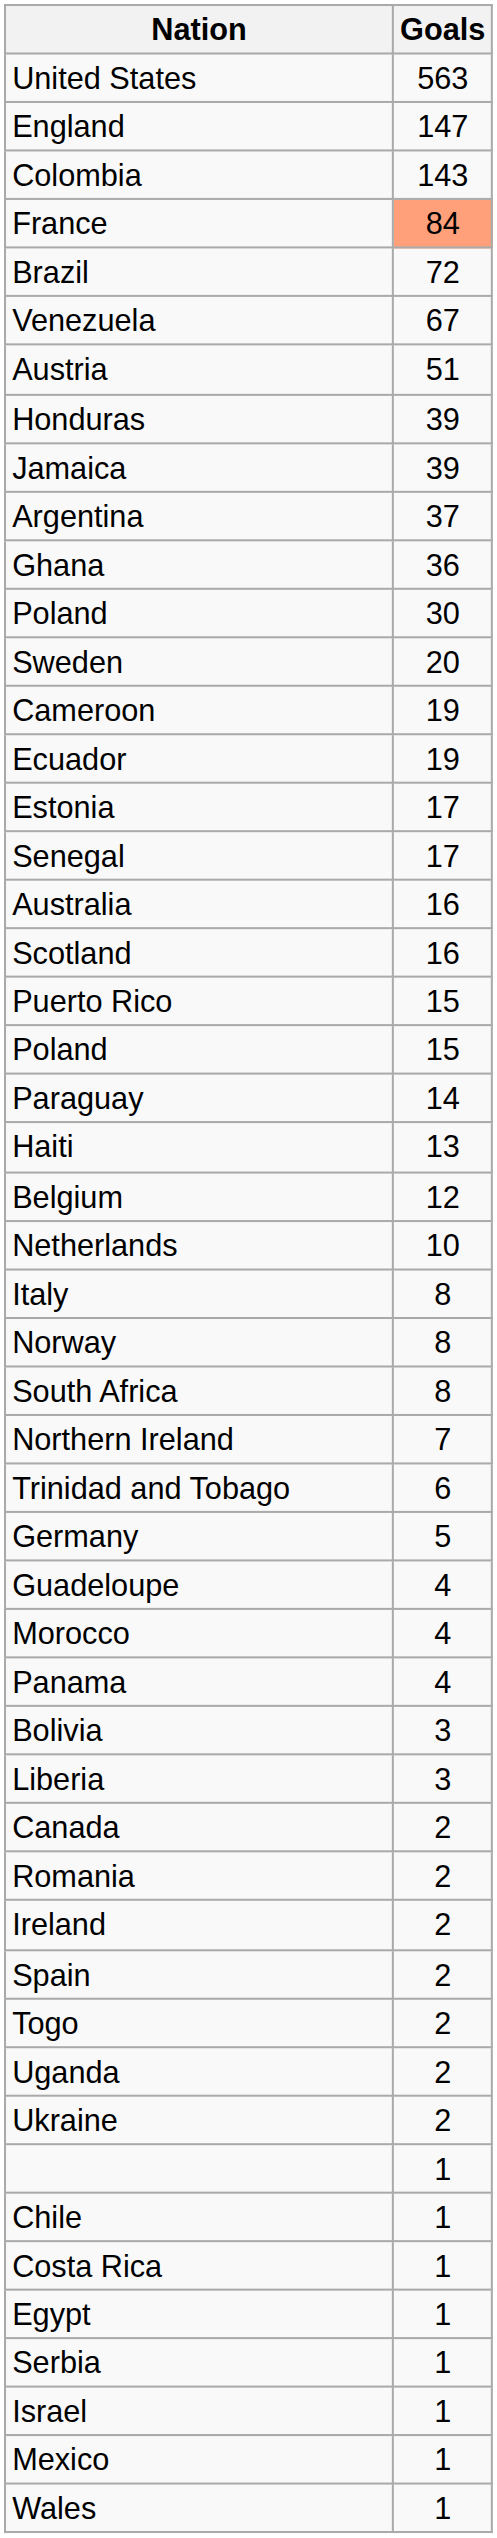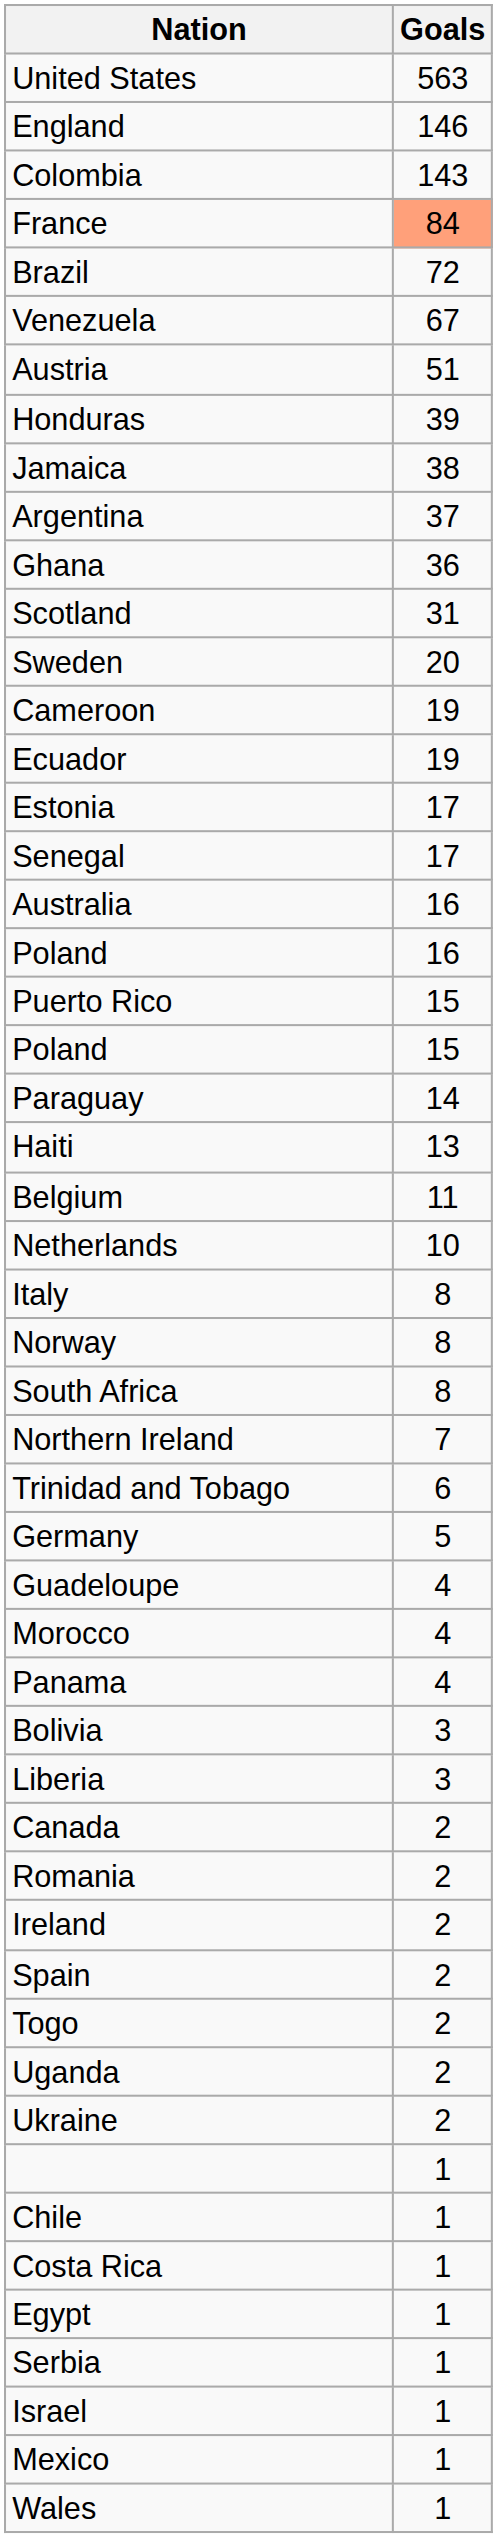(443, 127) 147 -> (443, 127) 146
(443, 467) 39 -> (443, 467) 38
(60, 613) Poland -> (72, 613) Scotland
(443, 613) 30 -> (443, 613) 31
(72, 953) Scotland -> (60, 953) Poland
(443, 1196) 12 -> (443, 1196) 11
